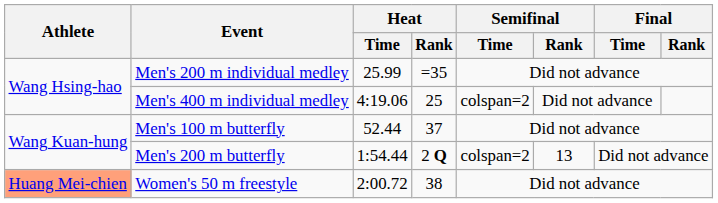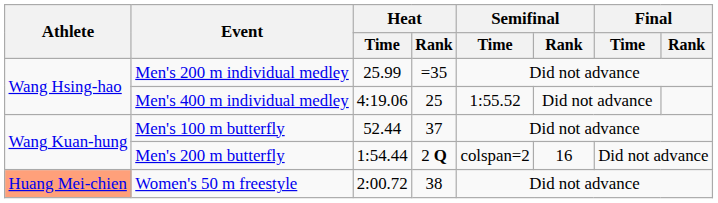(495, 100) colspan=2 -> (495, 100) 1:55.52
(564, 156) 13 -> (564, 156) 16
